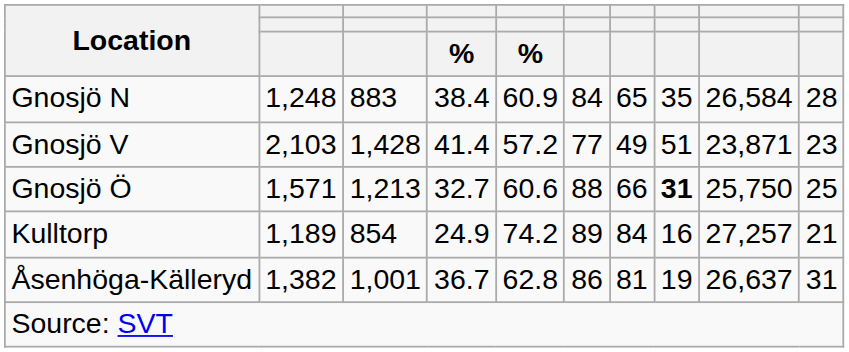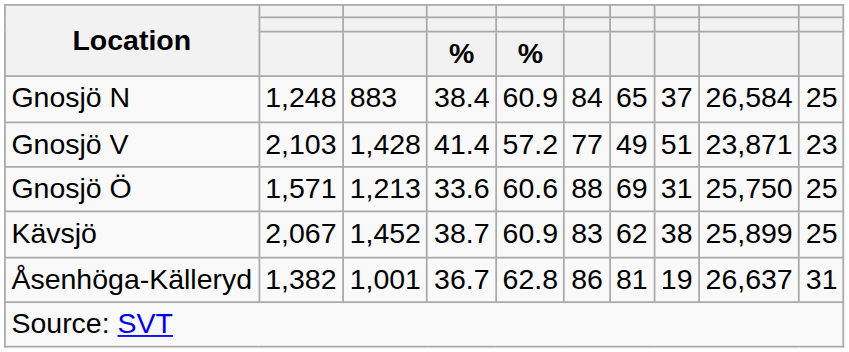(677, 98) 35 -> (677, 98) 37
(822, 98) 28 -> (822, 98) 25
(462, 188) 32.7 -> (462, 188) 33.6
(632, 188) 66 -> (632, 188) 69
(677, 188) bold -> (677, 188) normal
- row: (60, 234)
+ row: (54, 234)
